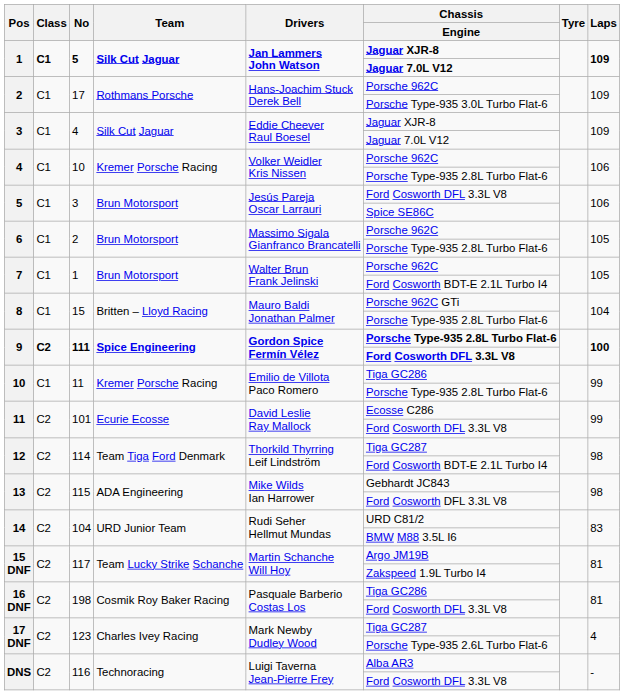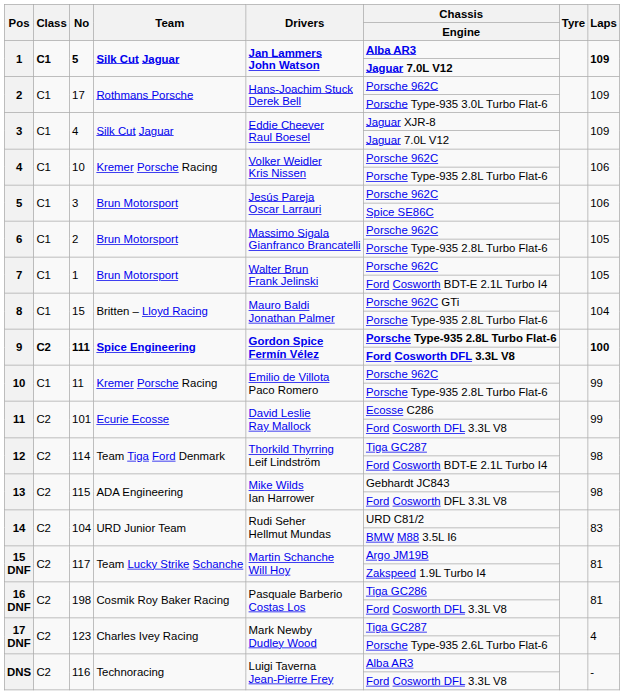(402, 50) Jaguar XJR-8 -> (391, 50) Alba AR3
(436, 194) Ford Cosworth DFL 3.3L V8 -> (402, 194) Porsche 962C
(396, 375) Tiga GC286 -> (402, 375) Porsche 962C
